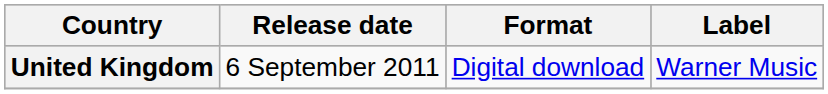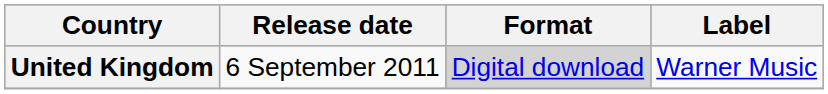(548, 66) no background -> (548, 66) lightgrey background
